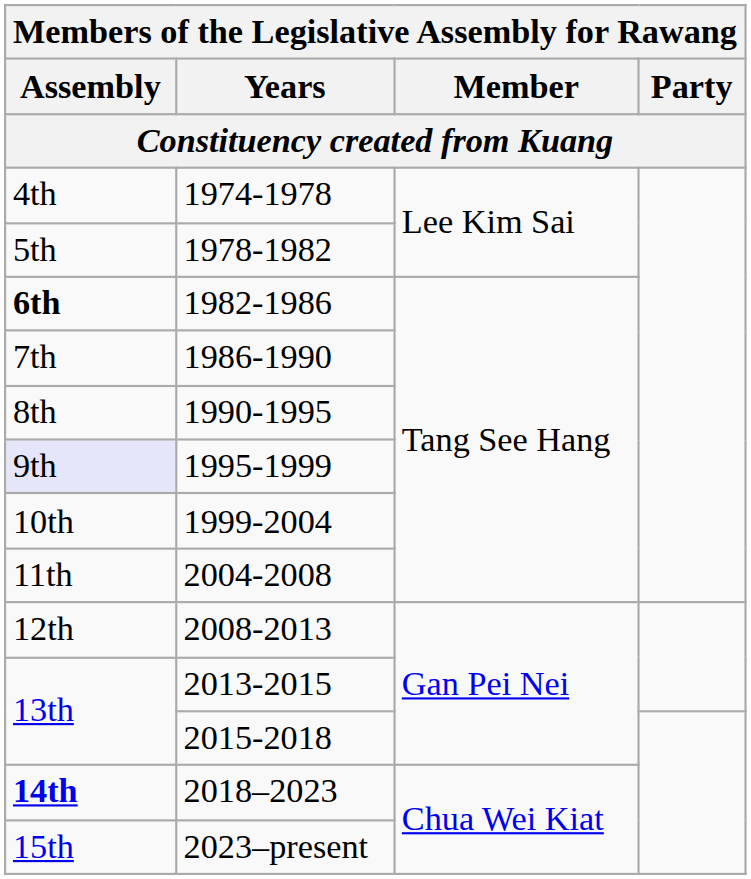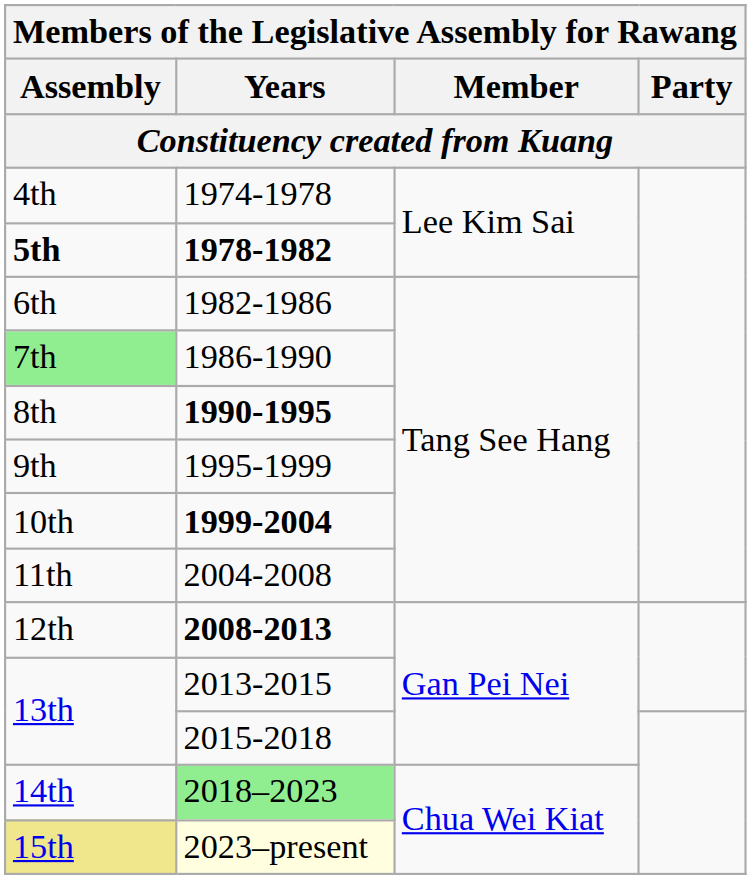(35, 248) normal -> (37, 248) bold
(258, 248) normal -> (258, 248) bold
(37, 303) bold -> (35, 303) normal
(35, 357) no background -> (35, 357) lightgreen background
(258, 411) normal -> (258, 411) bold
(35, 466) lavender background -> (35, 466) no background
(258, 520) normal -> (258, 520) bold
(258, 628) normal -> (258, 628) bold
(45, 791) bold -> (43, 791) normal
(261, 791) no background -> (261, 791) lightgreen background
(43, 846) no background -> (43, 846) khaki background
(276, 846) no background -> (276, 846) lightyellow background
